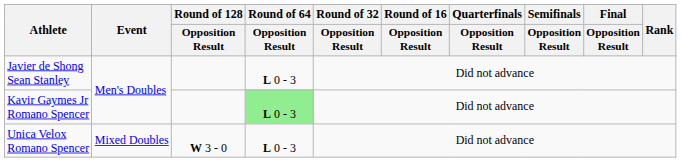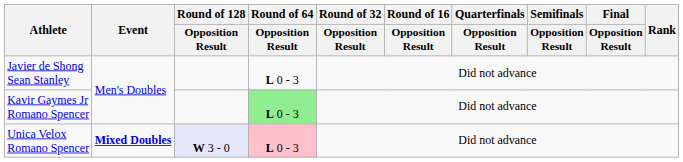(132, 141) normal -> (133, 141) bold
(209, 148) no background -> (211, 148) lavender background
(280, 148) no background -> (282, 148) pink background
